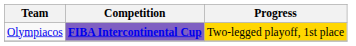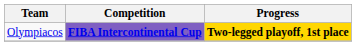(275, 31) normal -> (278, 31) bold
